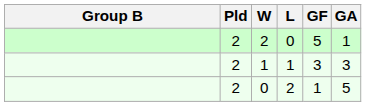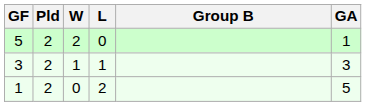columns swapped: (112, 16) <-> (317, 16)
